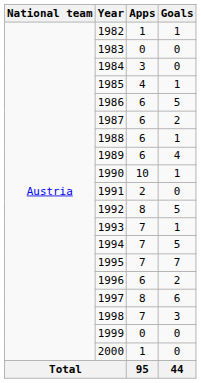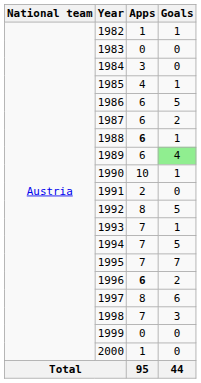(142, 138) normal -> (142, 138) bold
(177, 156) no background -> (177, 156) lightgreen background
(142, 280) normal -> (142, 280) bold
